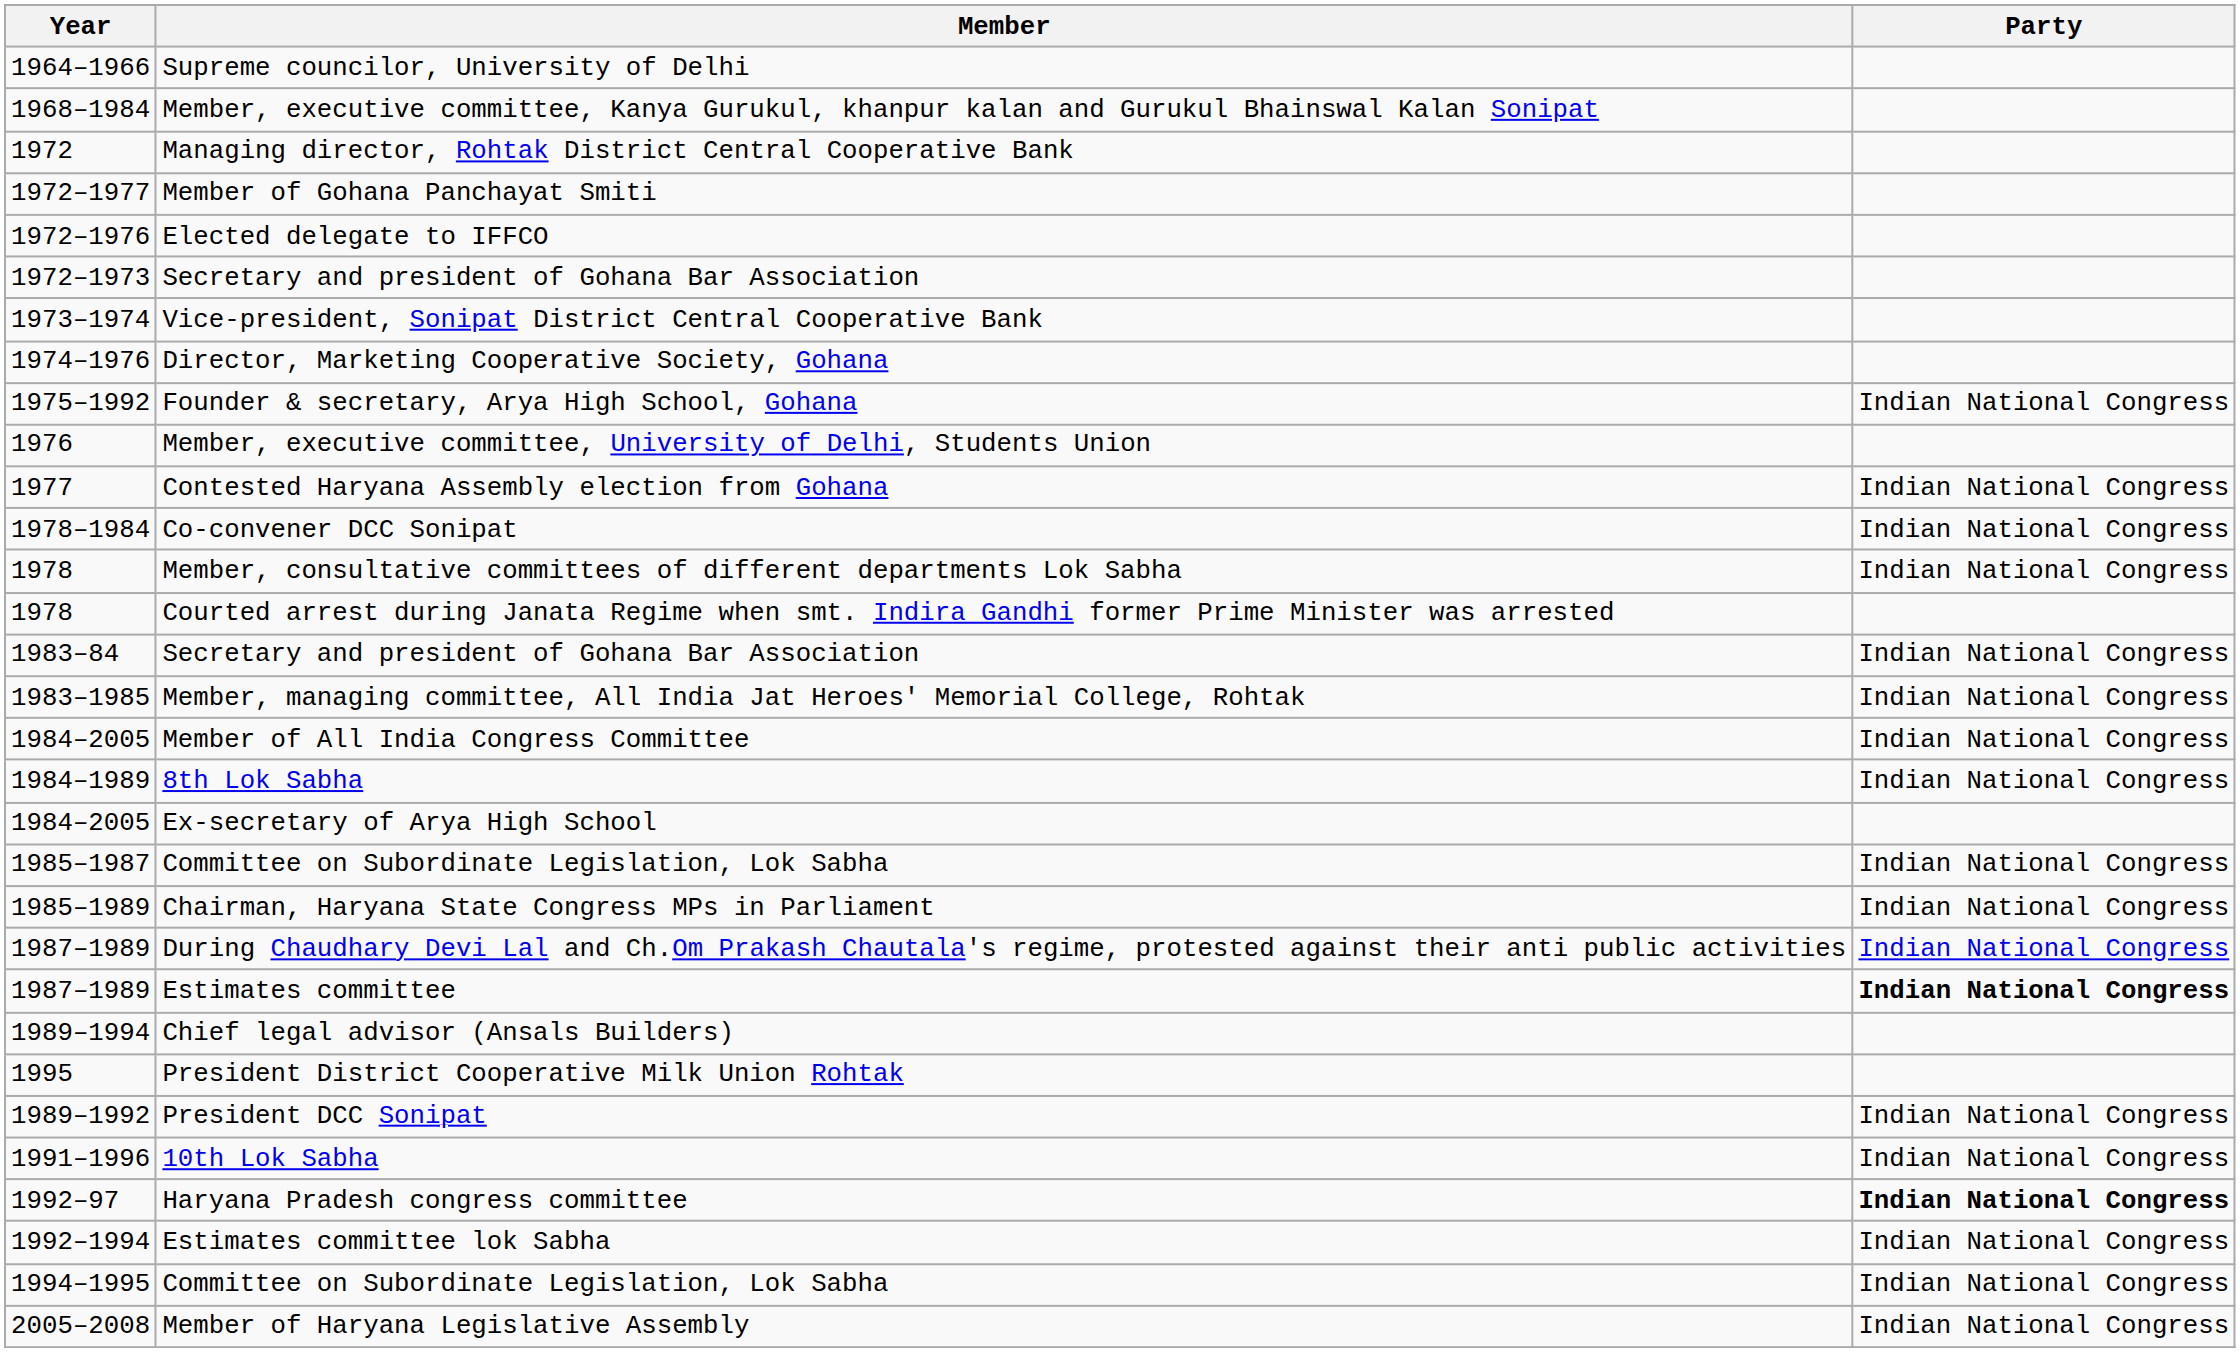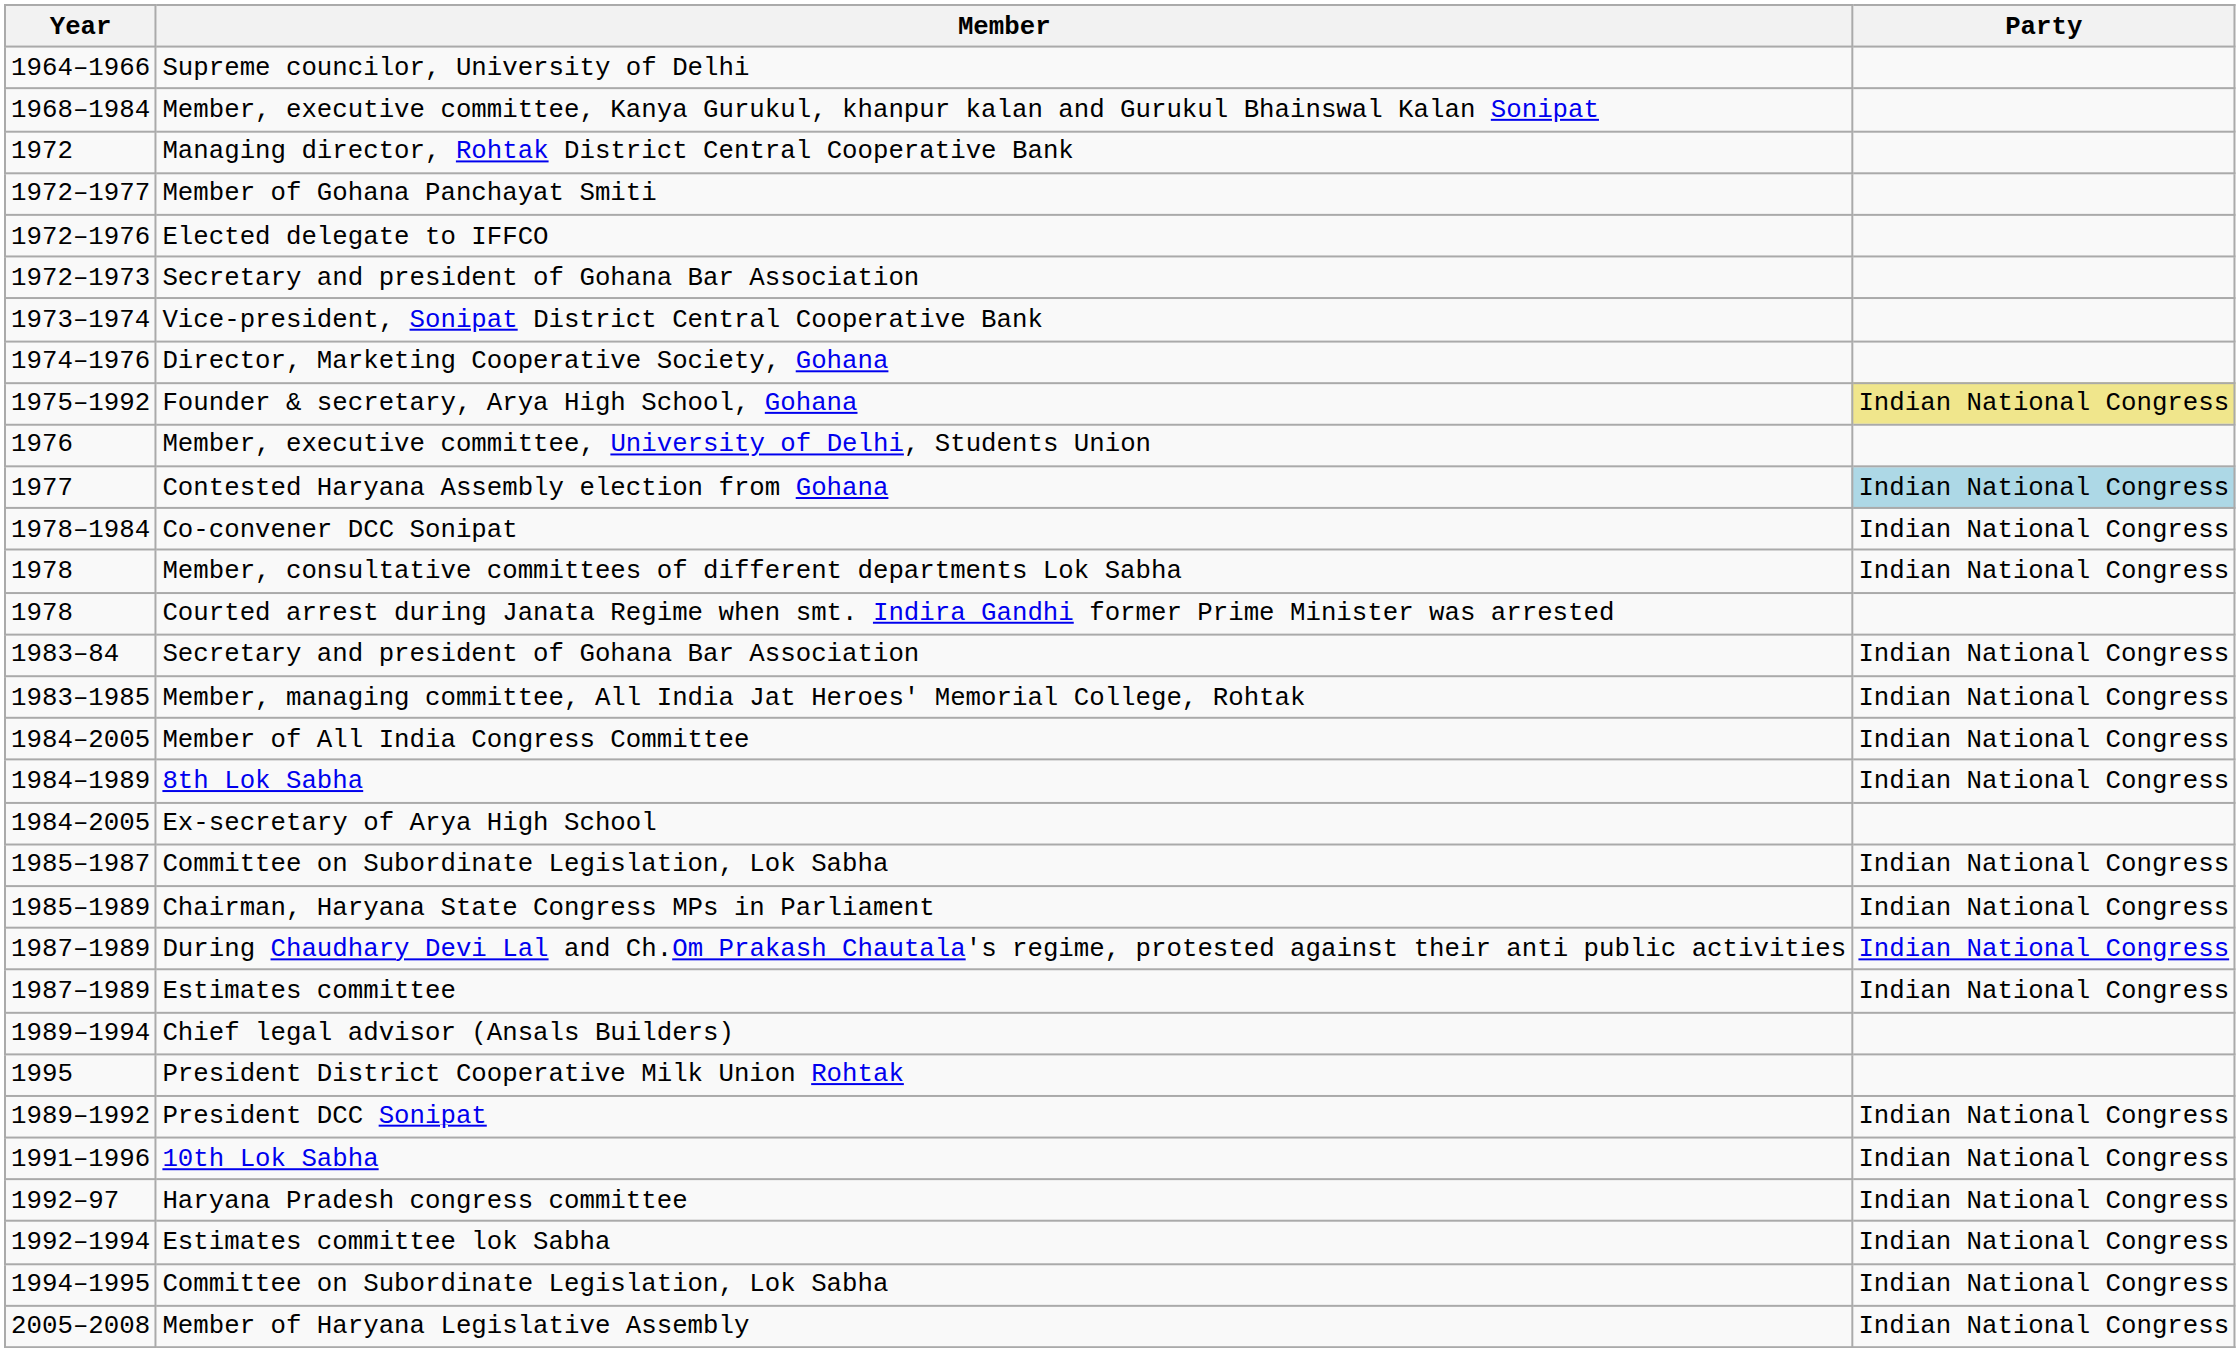(2044, 404) no background -> (2044, 404) khaki background
(2044, 487) no background -> (2044, 487) lightblue background
(2044, 991) bold -> (2044, 991) normal
(2044, 1201) bold -> (2044, 1201) normal
